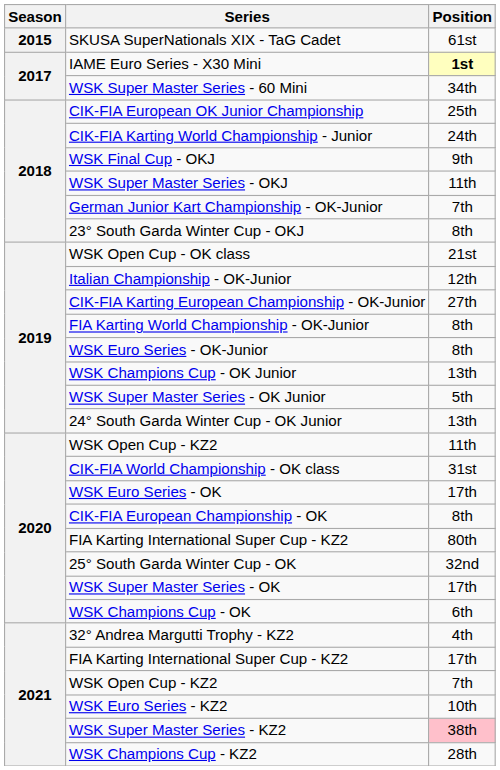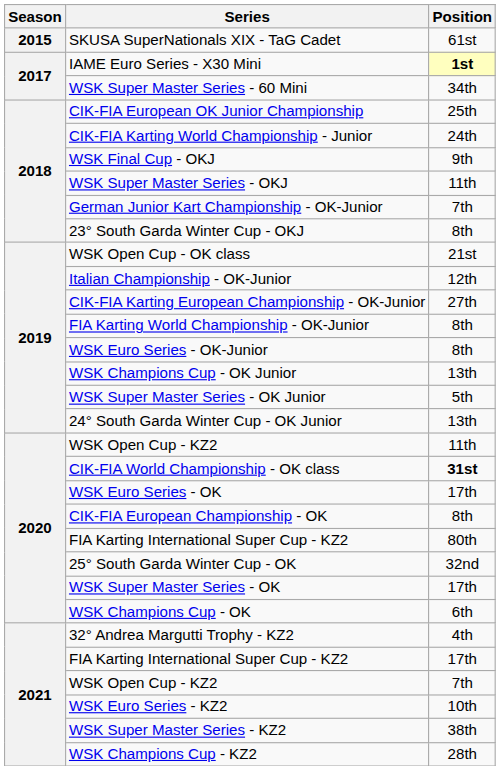(462, 468) normal -> (462, 468) bold
(462, 730) pink background -> (462, 730) no background
